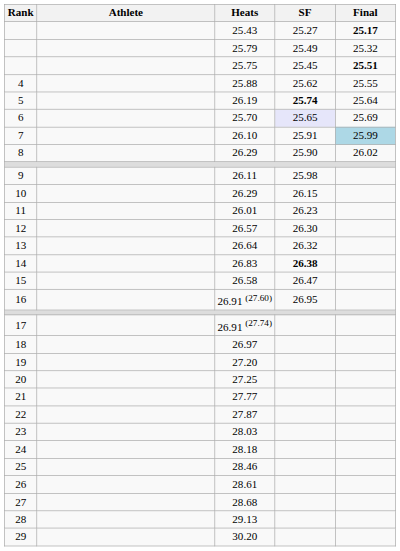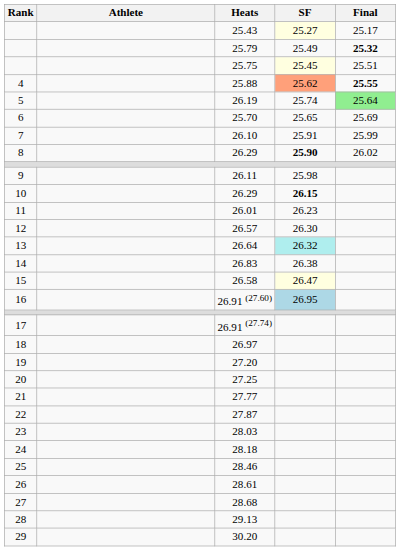(305, 30) no background -> (305, 30) lightyellow background
(365, 30) bold -> (365, 30) normal
(365, 48) normal -> (365, 48) bold
(305, 65) no background -> (305, 65) lightyellow background
(365, 65) bold -> (365, 65) normal
(305, 83) no background -> (305, 83) lightsalmon background
(365, 83) normal -> (365, 83) bold
(305, 100) bold -> (305, 100) normal
(365, 100) no background -> (365, 100) lightgreen background
(305, 118) lavender background -> (305, 118) no background
(365, 135) lightblue background -> (365, 135) no background
(305, 153) normal -> (305, 153) bold
(305, 193) normal -> (305, 193) bold
(305, 245) no background -> (305, 245) paleturquoise background
(305, 263) bold -> (305, 263) normal
(305, 280) no background -> (305, 280) lightyellow background
(305, 299) no background -> (305, 299) lightblue background
